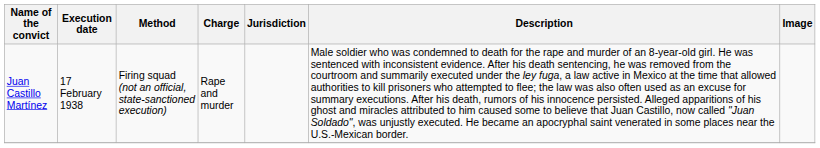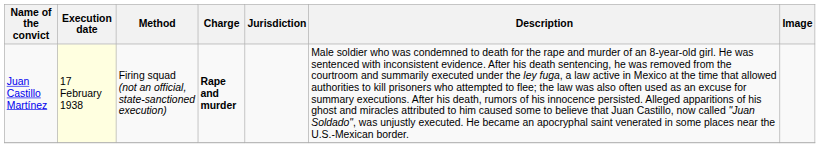(81, 93) no background -> (81, 93) lightyellow background
(217, 93) normal -> (218, 93) bold
